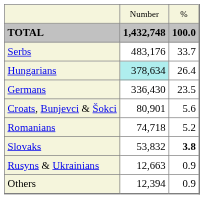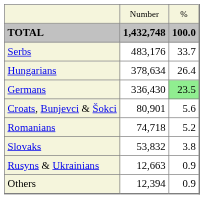(148, 70) paleturquoise background -> (148, 70) no background
(187, 89) no background -> (187, 89) lightgreen background
(189, 146) bold -> (189, 146) normal
